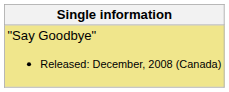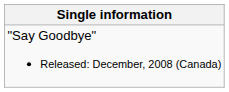(114, 50) khaki background -> (114, 50) no background
